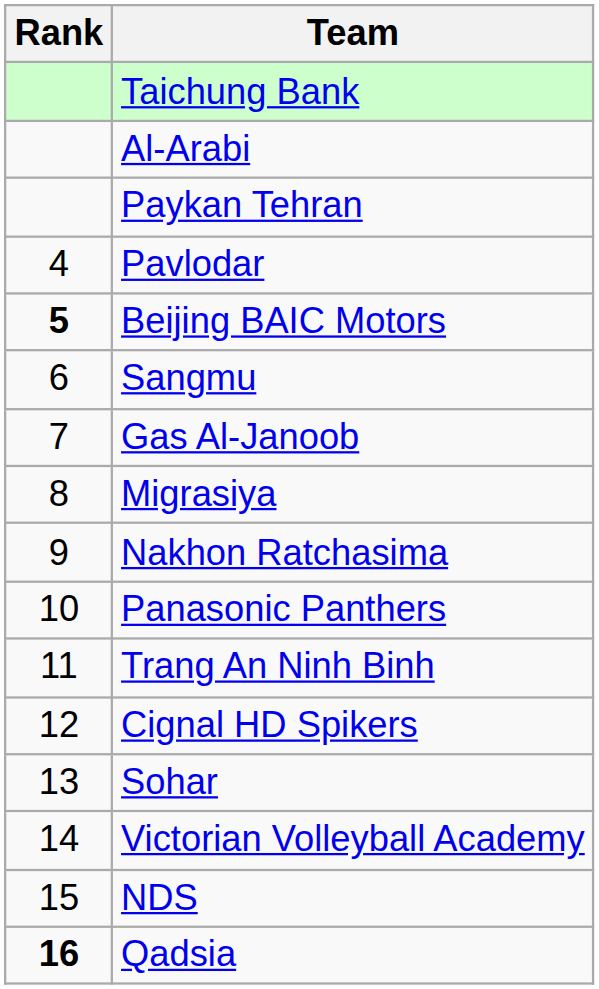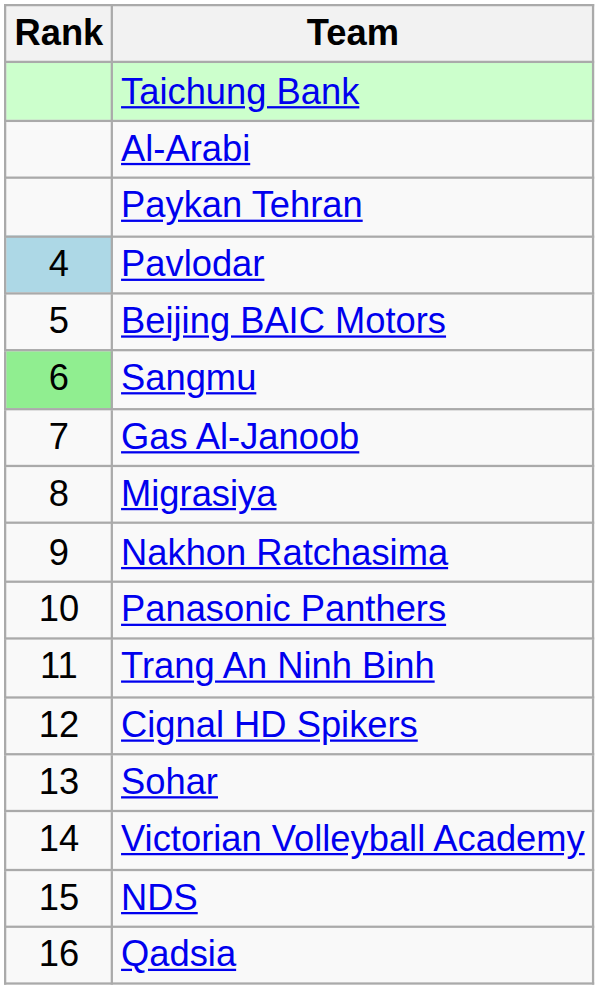(59, 263) no background -> (59, 263) lightblue background
(59, 321) bold -> (59, 321) normal
(59, 378) no background -> (59, 378) lightgreen background
(59, 954) bold -> (59, 954) normal
